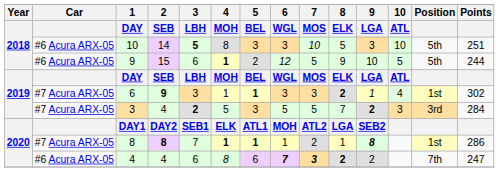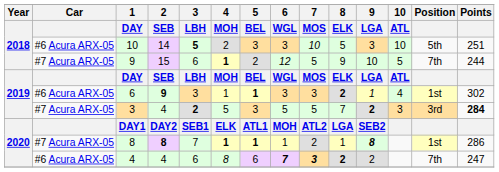(226, 45) 8 -> (226, 45) 2
(74, 61) #6 Acura ARX-05 -> (74, 61) #7 Acura ARX-05
(435, 61) 5th -> (435, 61) 7th
(74, 94) #7 Acura ARX-05 -> (74, 94) #6 Acura ARX-05
(476, 110) normal -> (476, 110) bold
